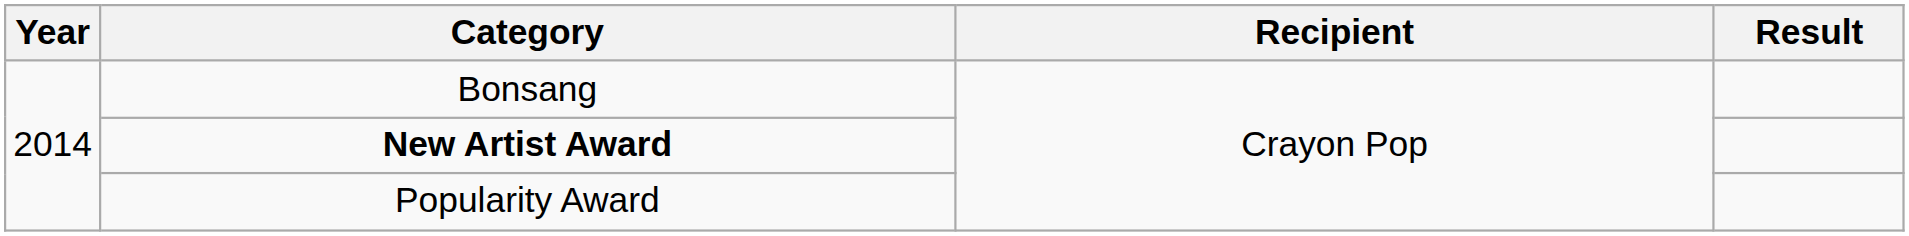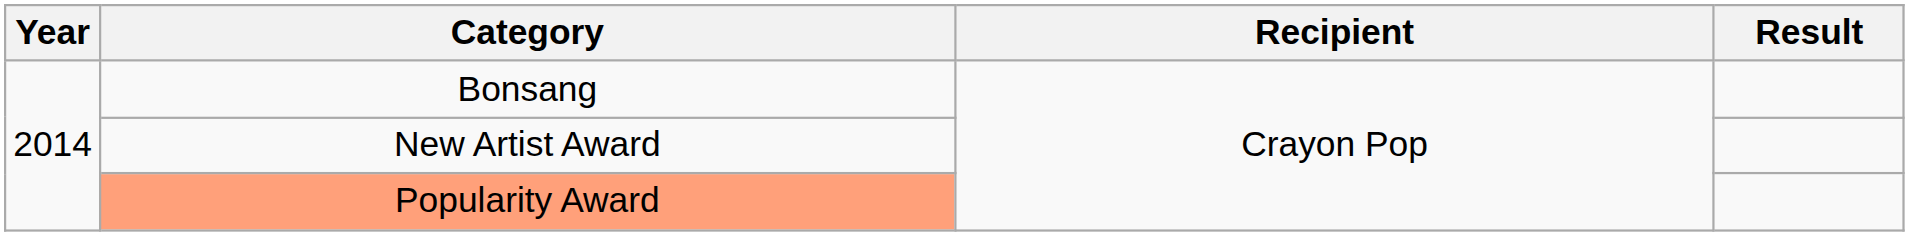(527, 144) bold -> (527, 144) normal
(527, 200) no background -> (527, 200) lightsalmon background
